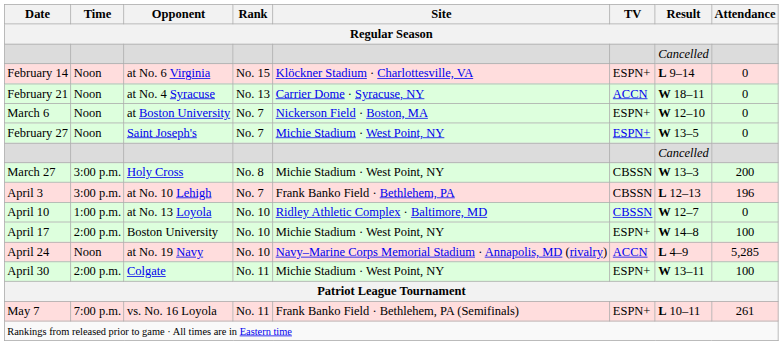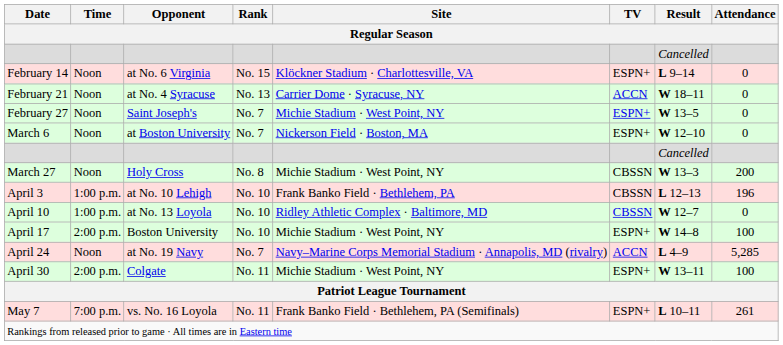rows swapped: (38, 133) <-> (28, 113)
(97, 172) 3:00 p.m. -> (88, 172) Noon
(97, 192) 3:00 p.m. -> (97, 192) 1:00 p.m.
(250, 192) No. 7 -> (253, 192) No. 10
(253, 251) No. 10 -> (250, 251) No. 7
